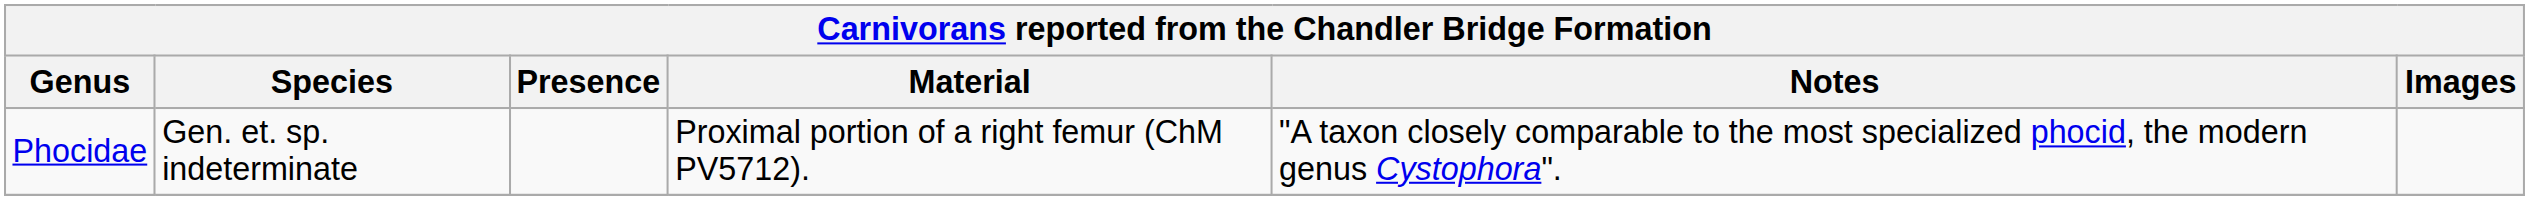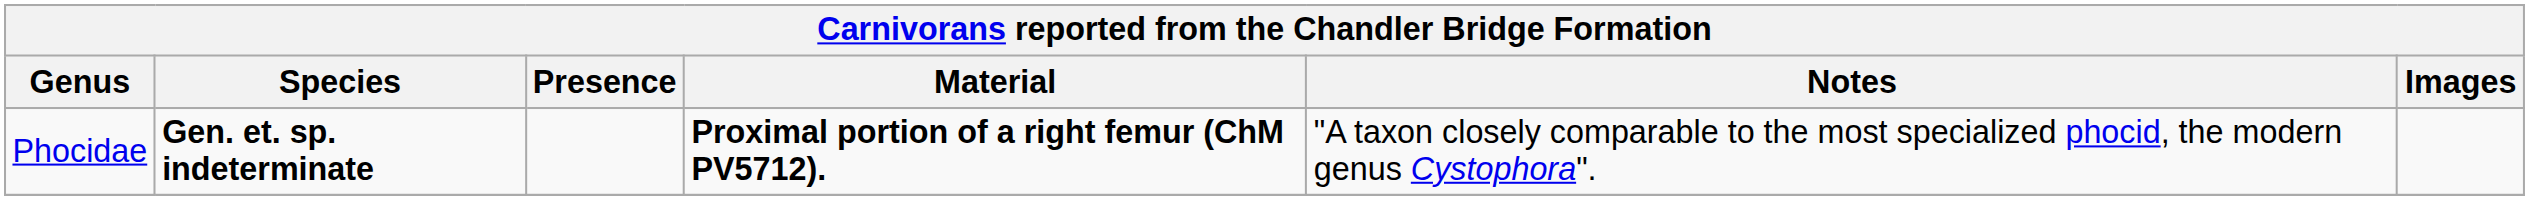(260, 150) normal -> (268, 150) bold
(949, 150) normal -> (988, 150) bold
